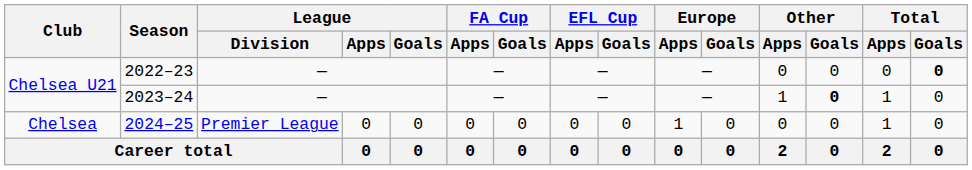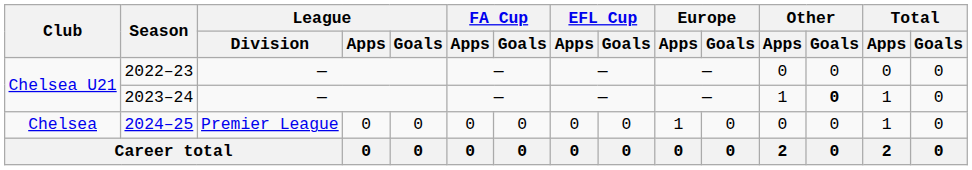(939, 71) bold -> (939, 71) normal
